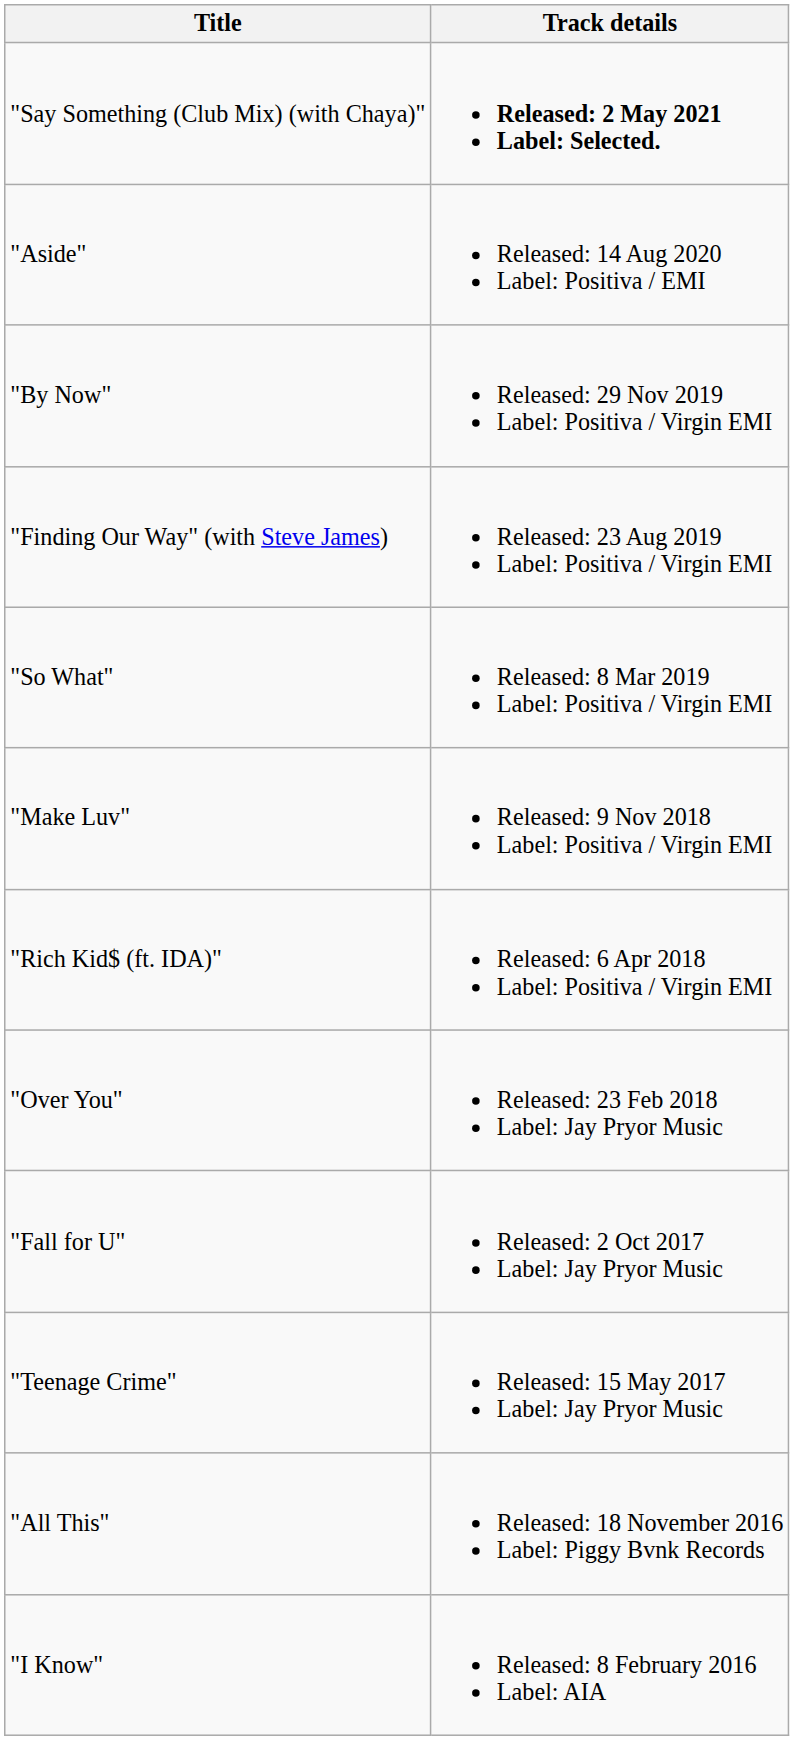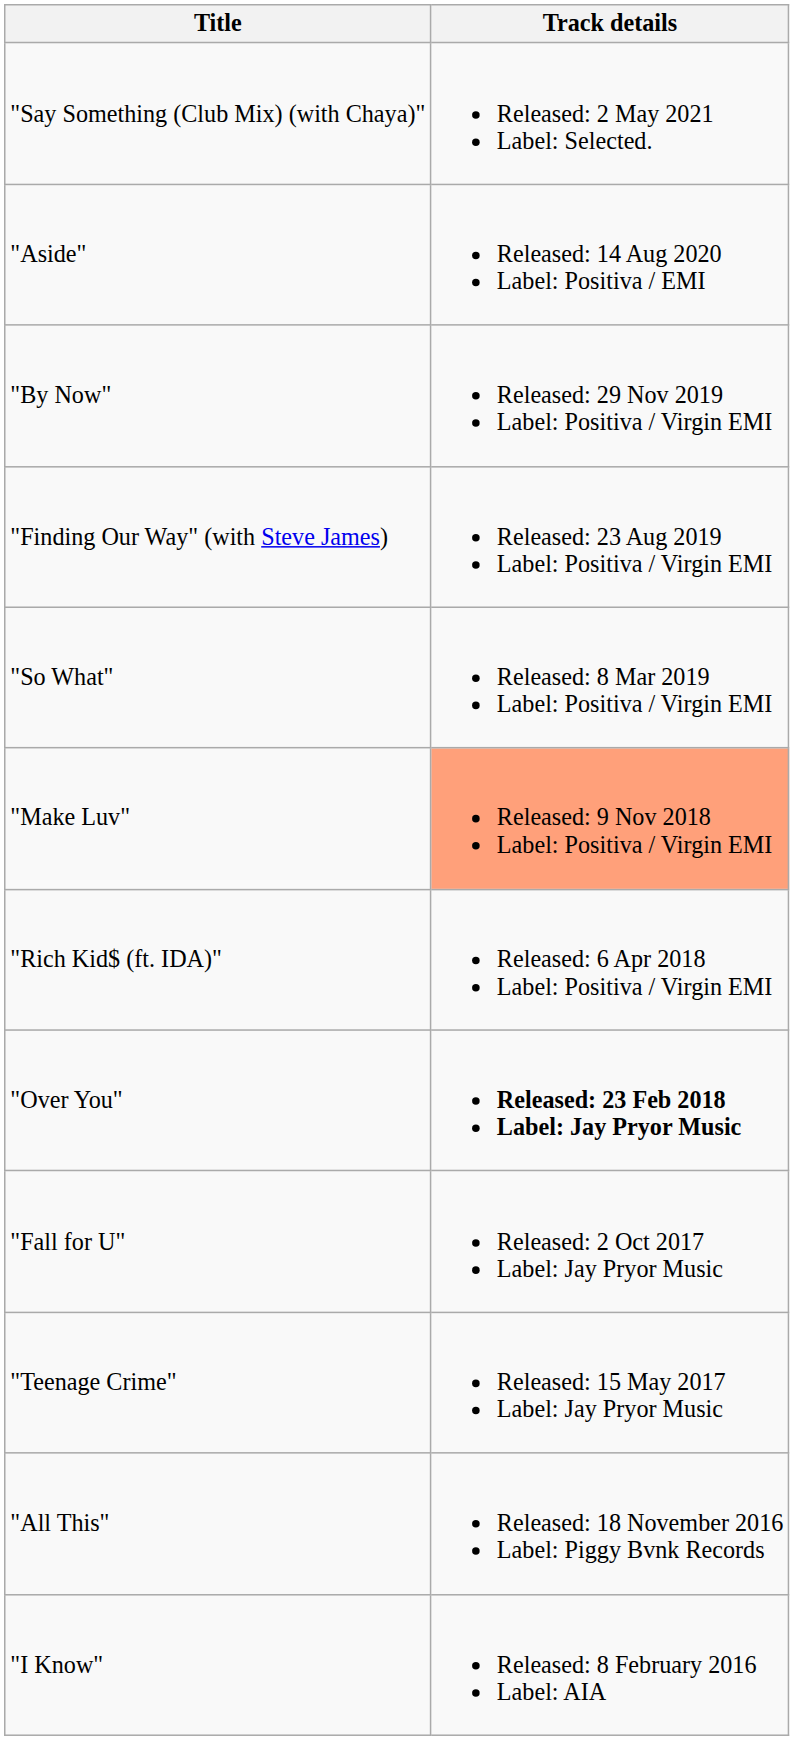(610, 127) bold -> (610, 127) normal
(610, 832) no background -> (610, 832) lightsalmon background
(610, 1114) normal -> (610, 1114) bold
